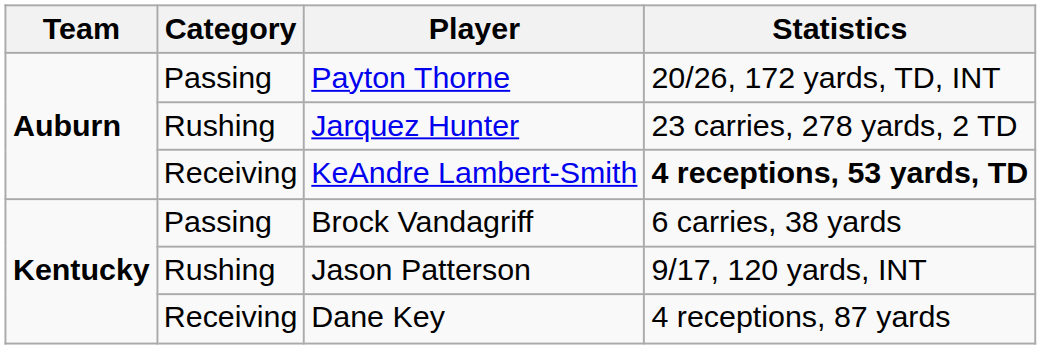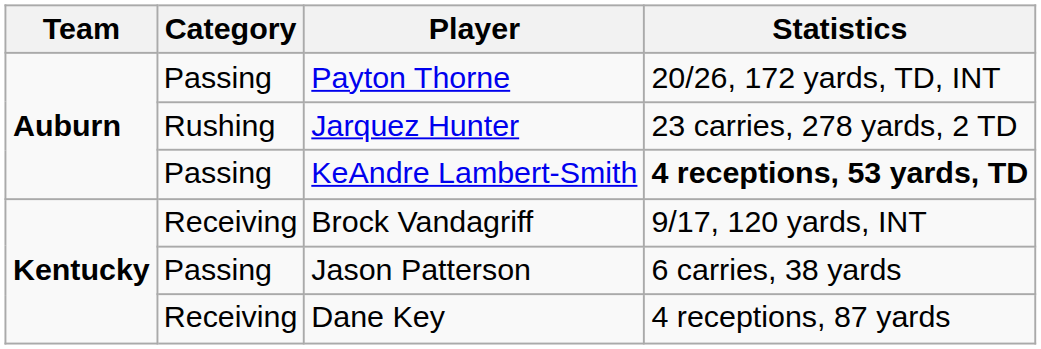(231, 173) Receiving -> (218, 173) Passing
(218, 221) Passing -> (231, 221) Receiving
(776, 221) 6 carries, 38 yards -> (789, 221) 9/17, 120 yards, INT
(220, 270) Rushing -> (218, 270) Passing
(789, 270) 9/17, 120 yards, INT -> (776, 270) 6 carries, 38 yards
